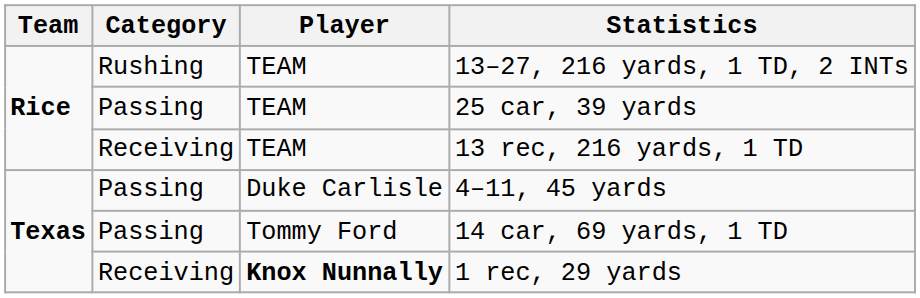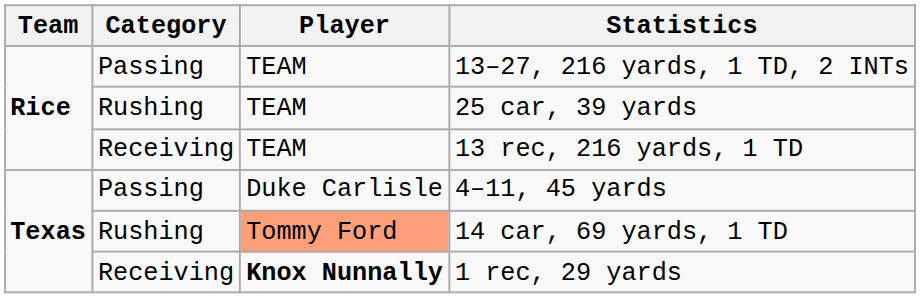(151, 67) Rushing -> (151, 67) Passing
(151, 108) Passing -> (151, 108) Rushing
(151, 231) Passing -> (151, 231) Rushing
(322, 231) no background -> (322, 231) lightsalmon background
